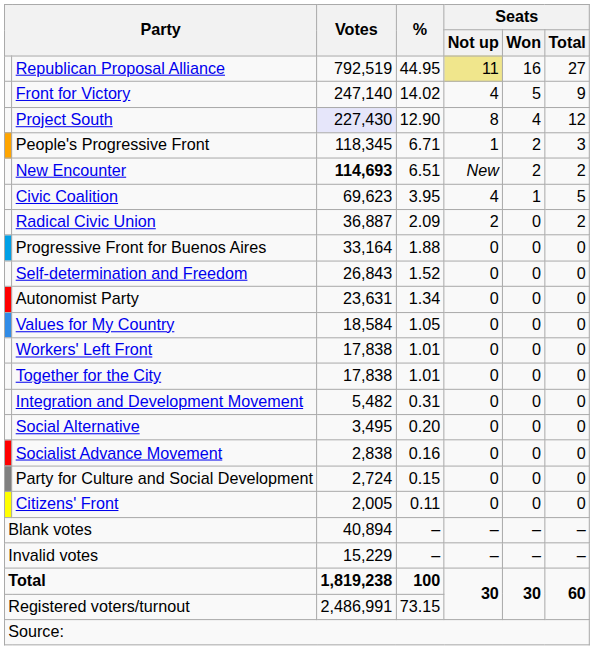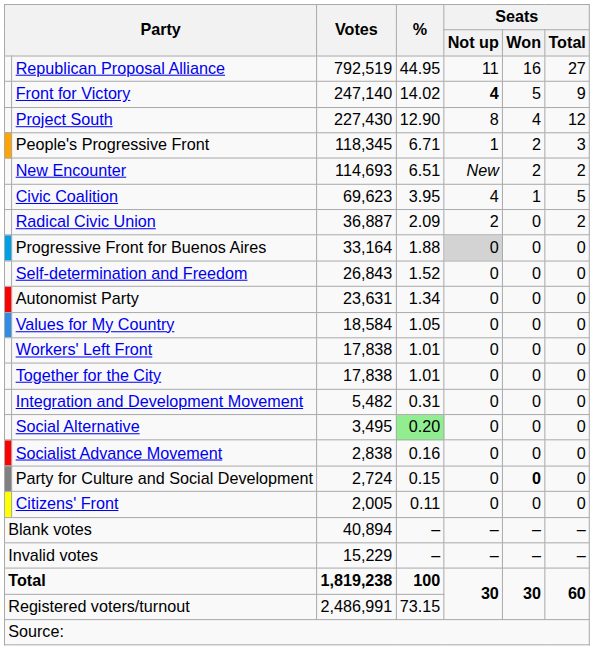(490, 68) khaki background -> (490, 68) no background
(494, 94) normal -> (494, 94) bold
(363, 119) lavender background -> (363, 119) no background
(364, 171) bold -> (364, 171) normal
(494, 247) no background -> (494, 247) lightgrey background
(425, 427) no background -> (425, 427) lightgreen background
(537, 478) normal -> (537, 478) bold
